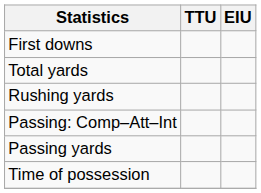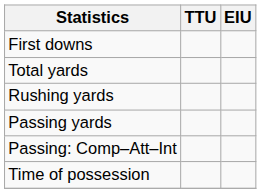rows swapped: (60, 148) <-> (93, 122)
